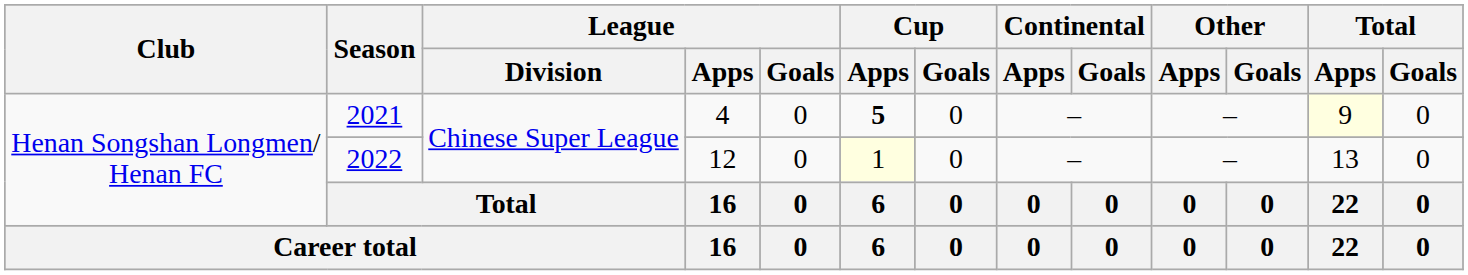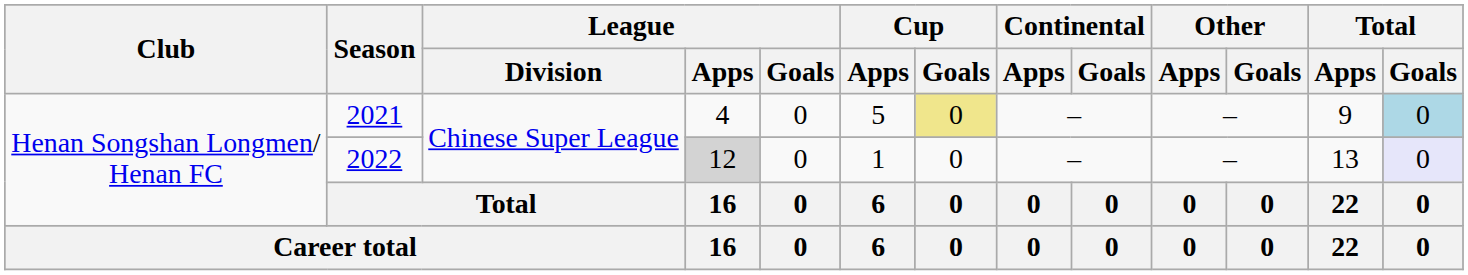(878, 114) bold -> (878, 114) normal
(956, 114) no background -> (956, 114) khaki background
(1345, 114) lightyellow background -> (1345, 114) no background
(1423, 114) no background -> (1423, 114) lightblue background
(723, 159) no background -> (723, 159) lightgrey background
(878, 159) lightyellow background -> (878, 159) no background
(1423, 159) no background -> (1423, 159) lavender background
